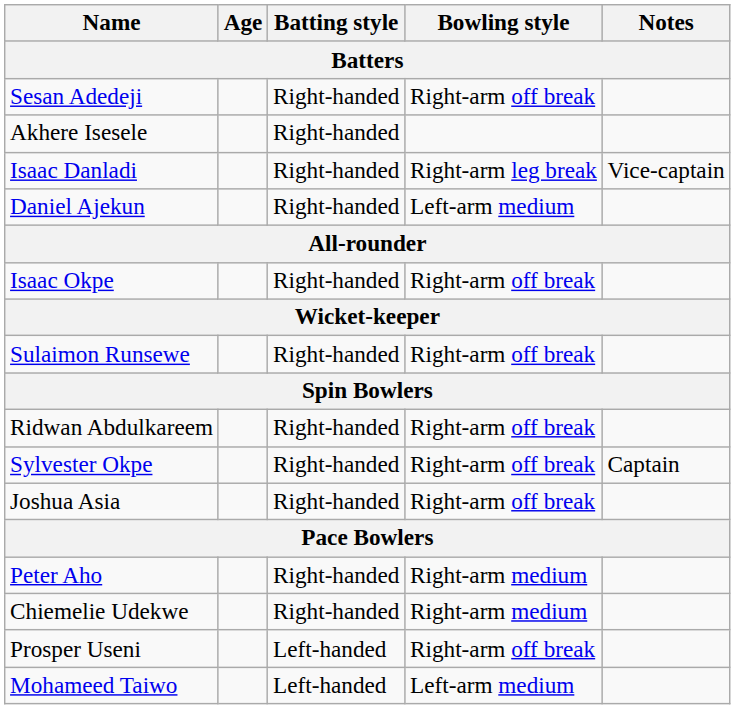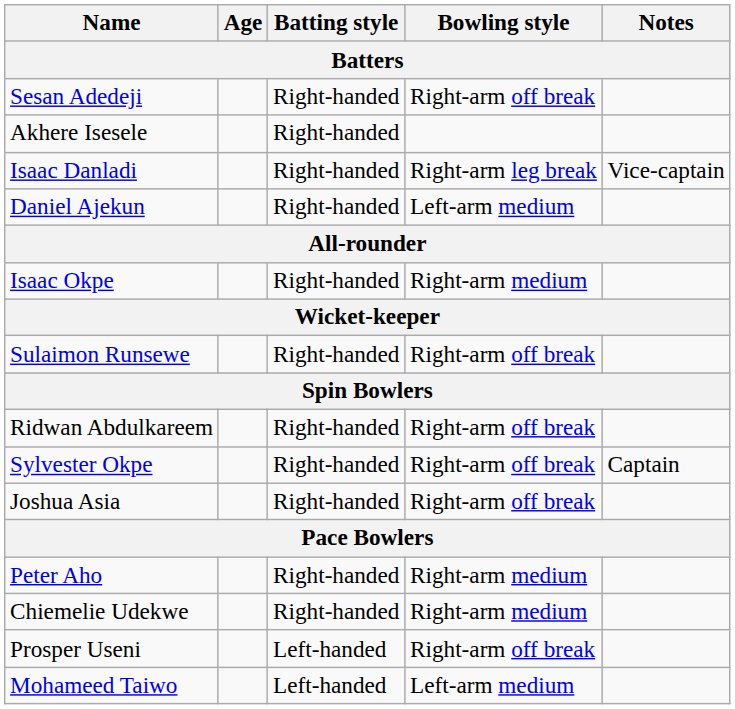(503, 280) Right-arm off break -> (499, 280) Right-arm medium
